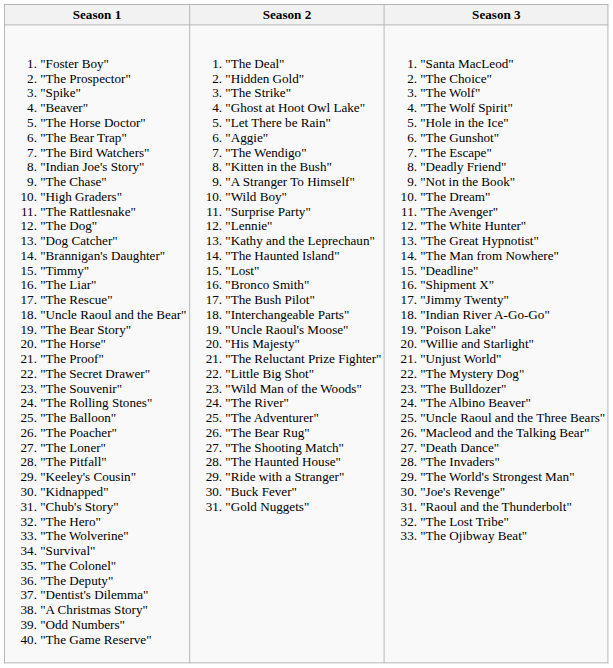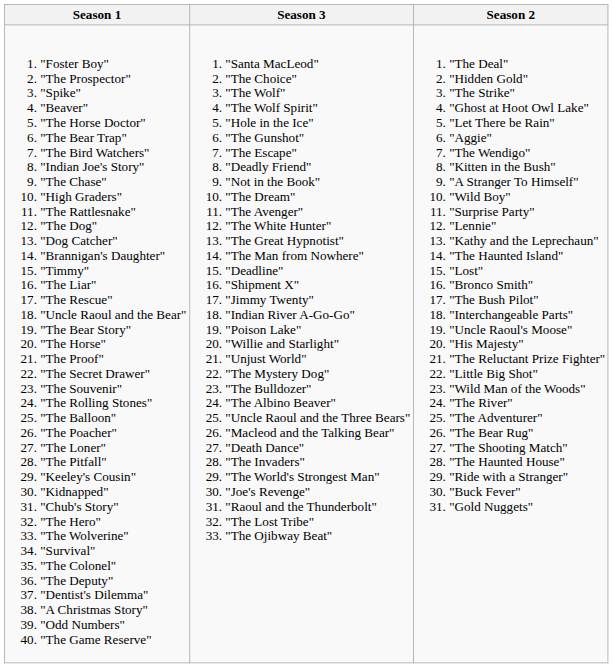columns swapped: (287, 14) <-> (496, 14)
